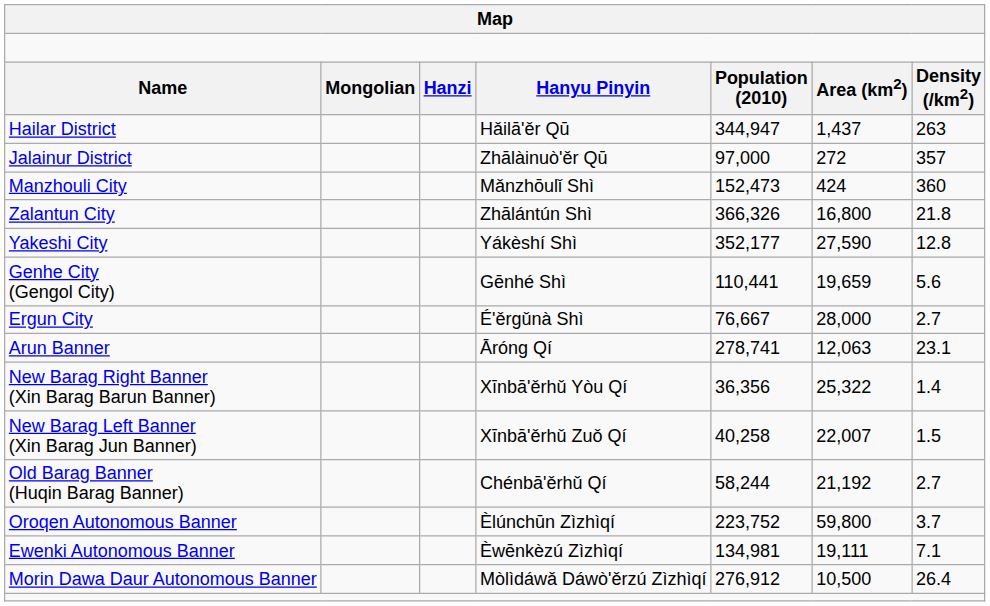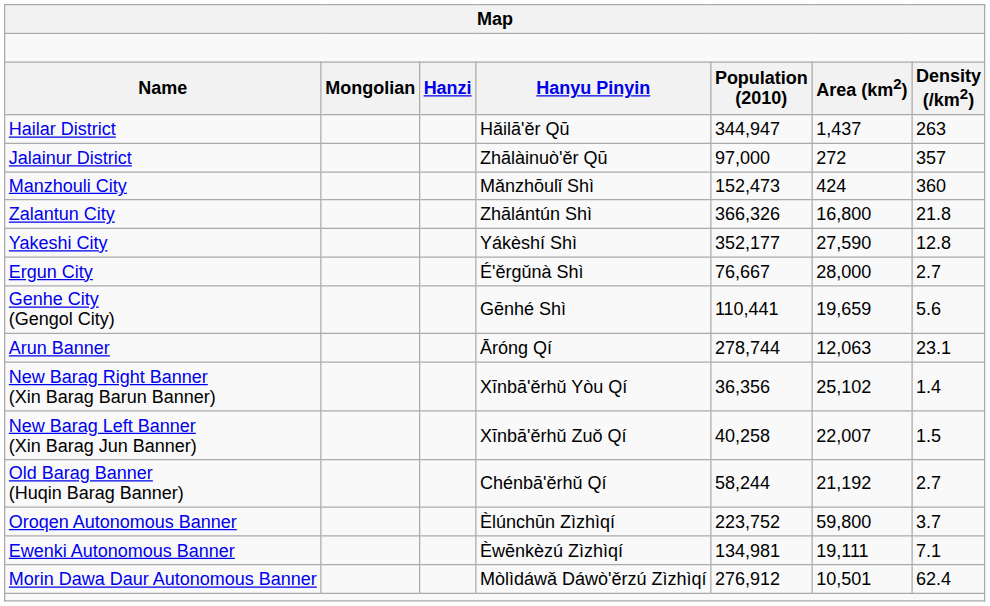rows swapped: (62, 281) <-> (51, 320)
(747, 348) 278,741 -> (747, 348) 278,744
(844, 387) 25,322 -> (844, 387) 25,102
(844, 579) 10,500 -> (844, 579) 10,501
(934, 579) 26.4 -> (934, 579) 62.4
